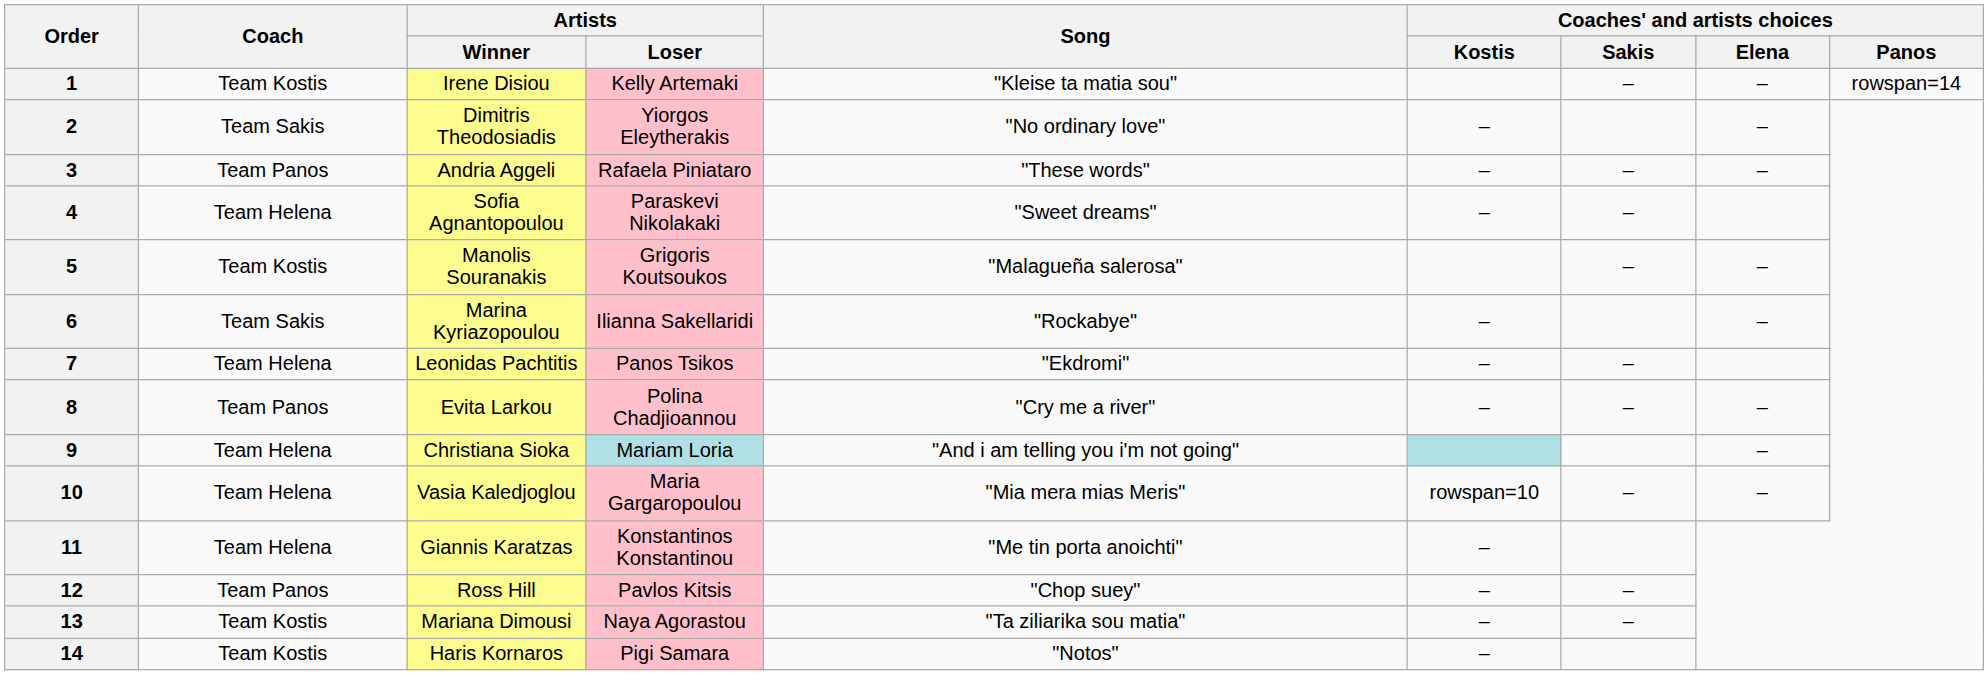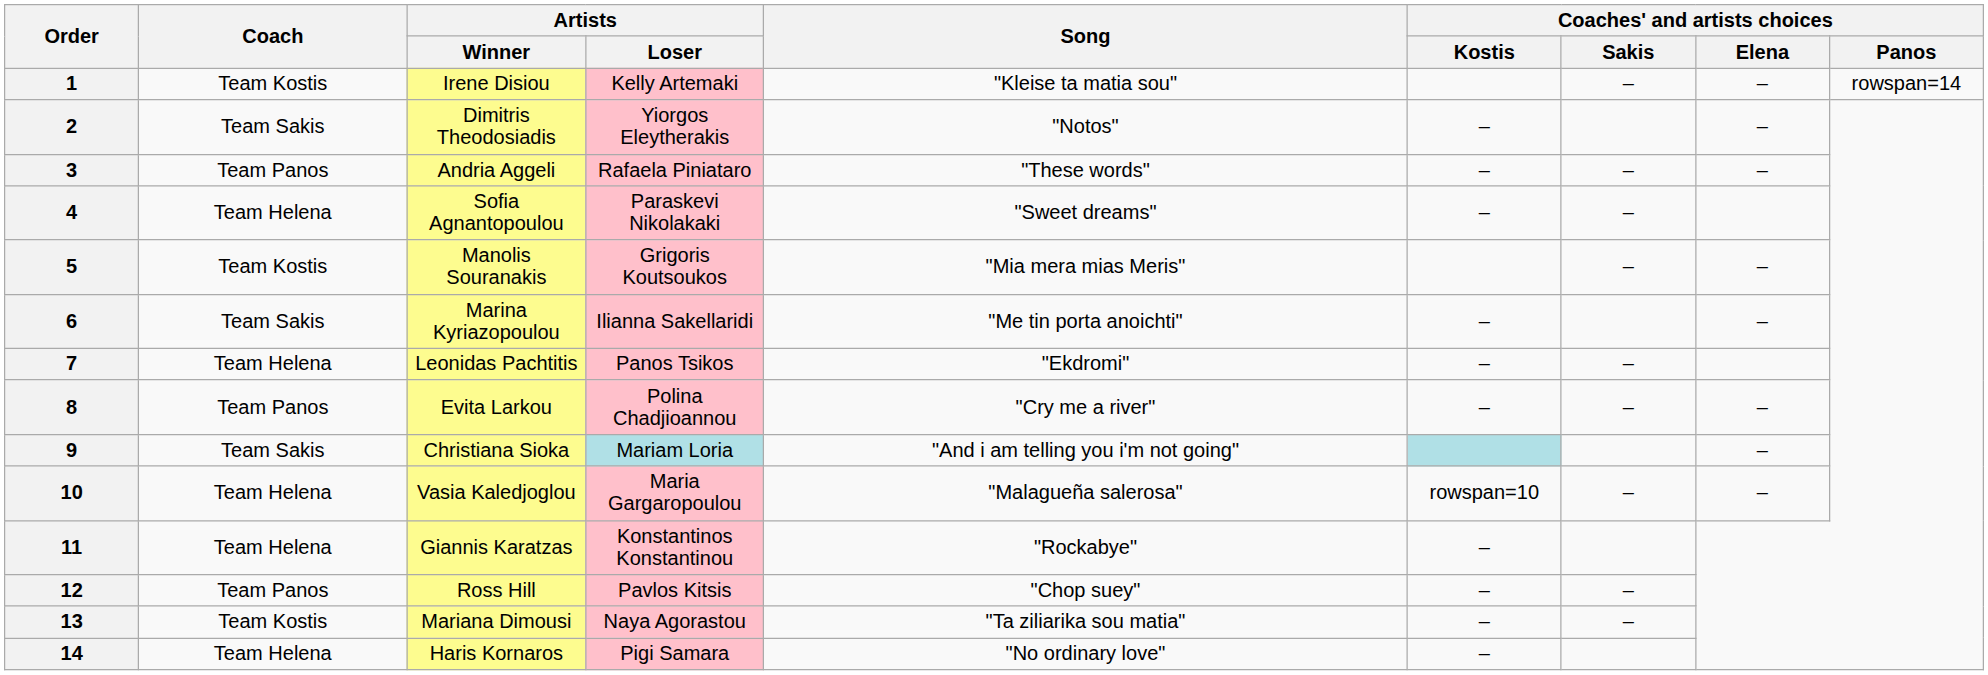(1085, 126) "No ordinary love" -> (1085, 126) "Notos"
(1085, 266) "Malagueña salerosa" -> (1085, 266) "Mia mera mias Meris"
(1085, 321) "Rockabye" -> (1085, 321) "Me tin porta anoichti"
(273, 450) Team Helena -> (273, 450) Team Sakis
(1085, 493) "Mia mera mias Meris" -> (1085, 493) "Malagueña salerosa"
(1085, 547) "Me tin porta anoichti" -> (1085, 547) "Rockabye"
(273, 653) Team Kostis -> (273, 653) Team Helena
(1085, 653) "Notos" -> (1085, 653) "No ordinary love"
